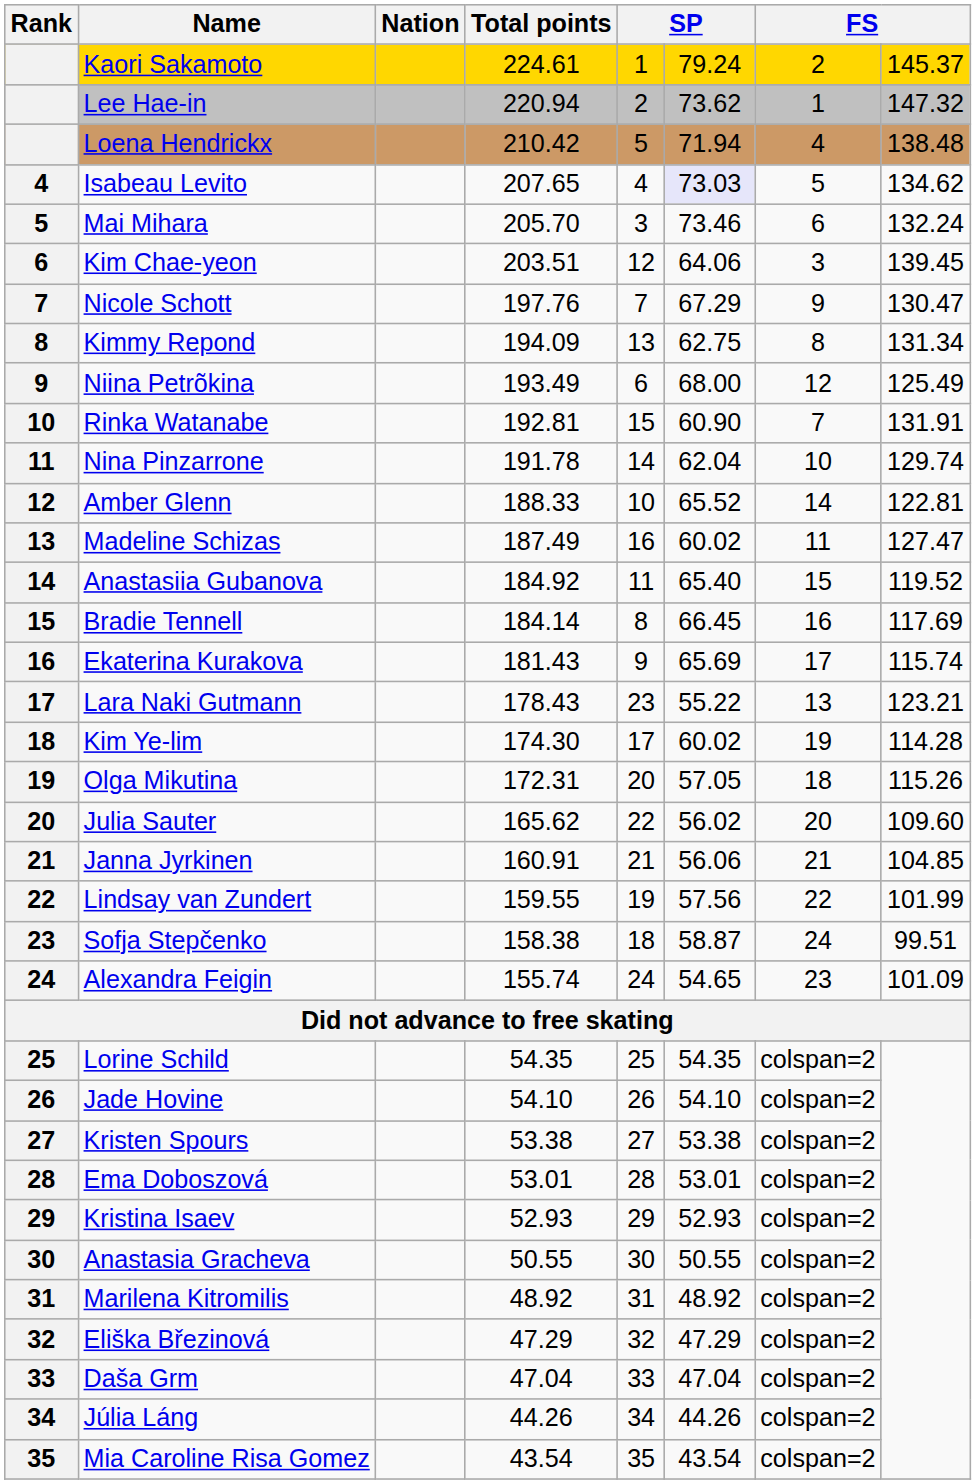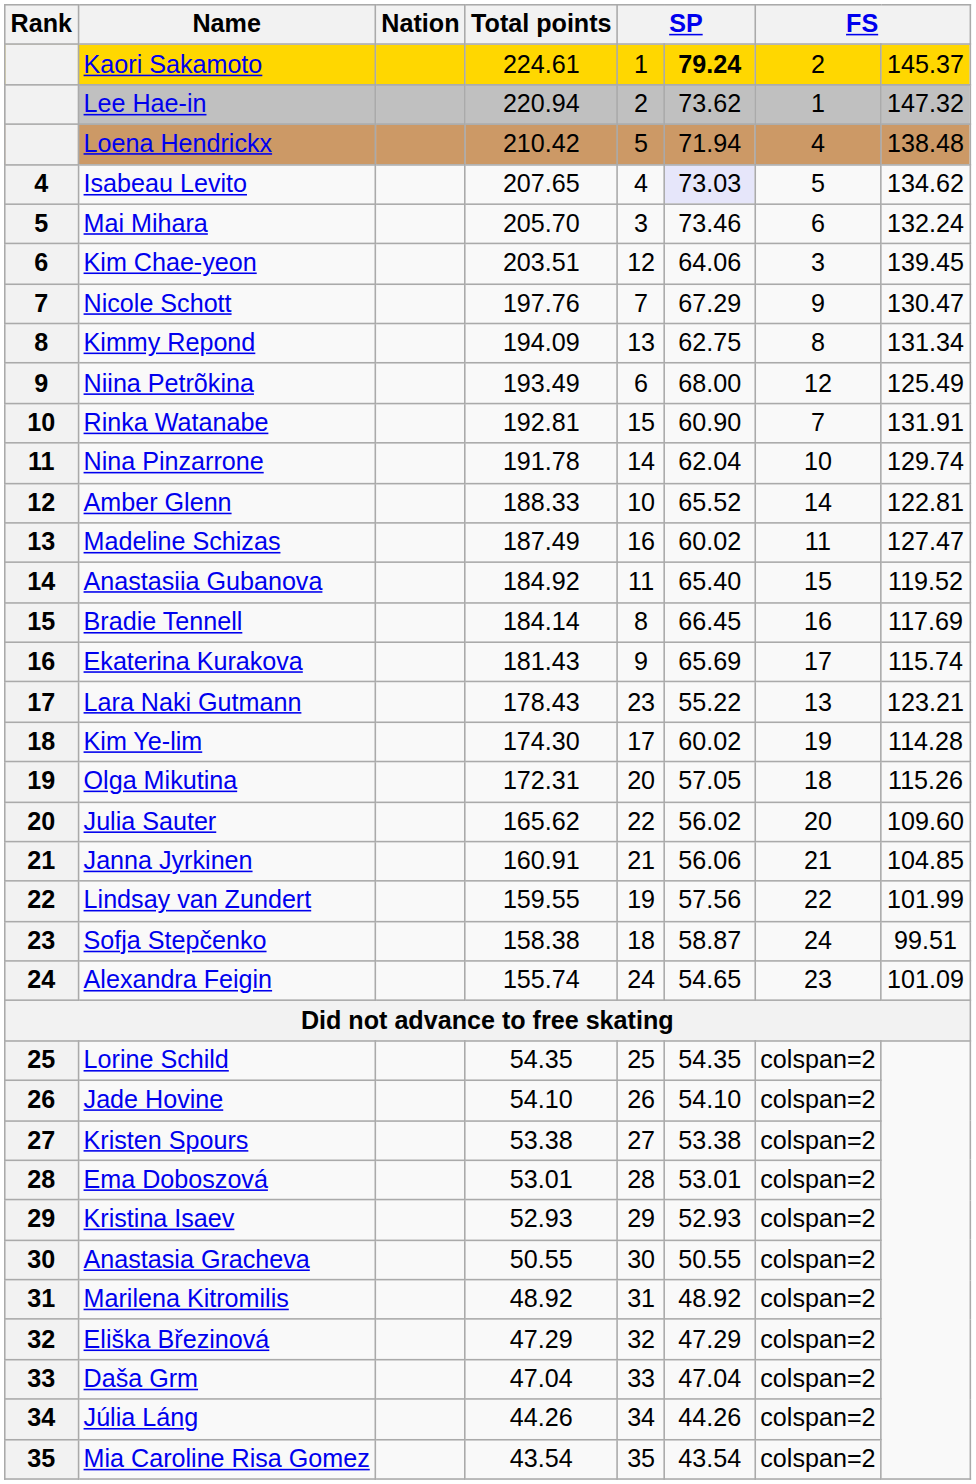(710, 64) normal -> (710, 64) bold
